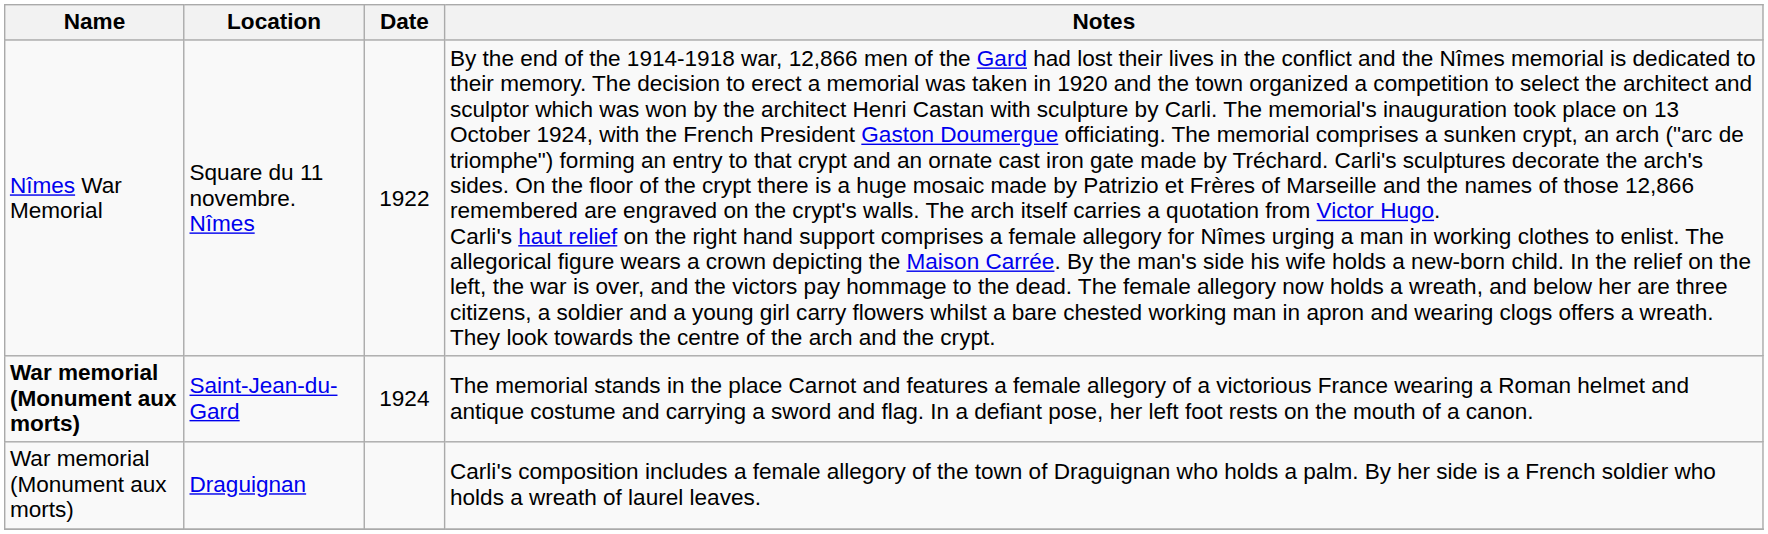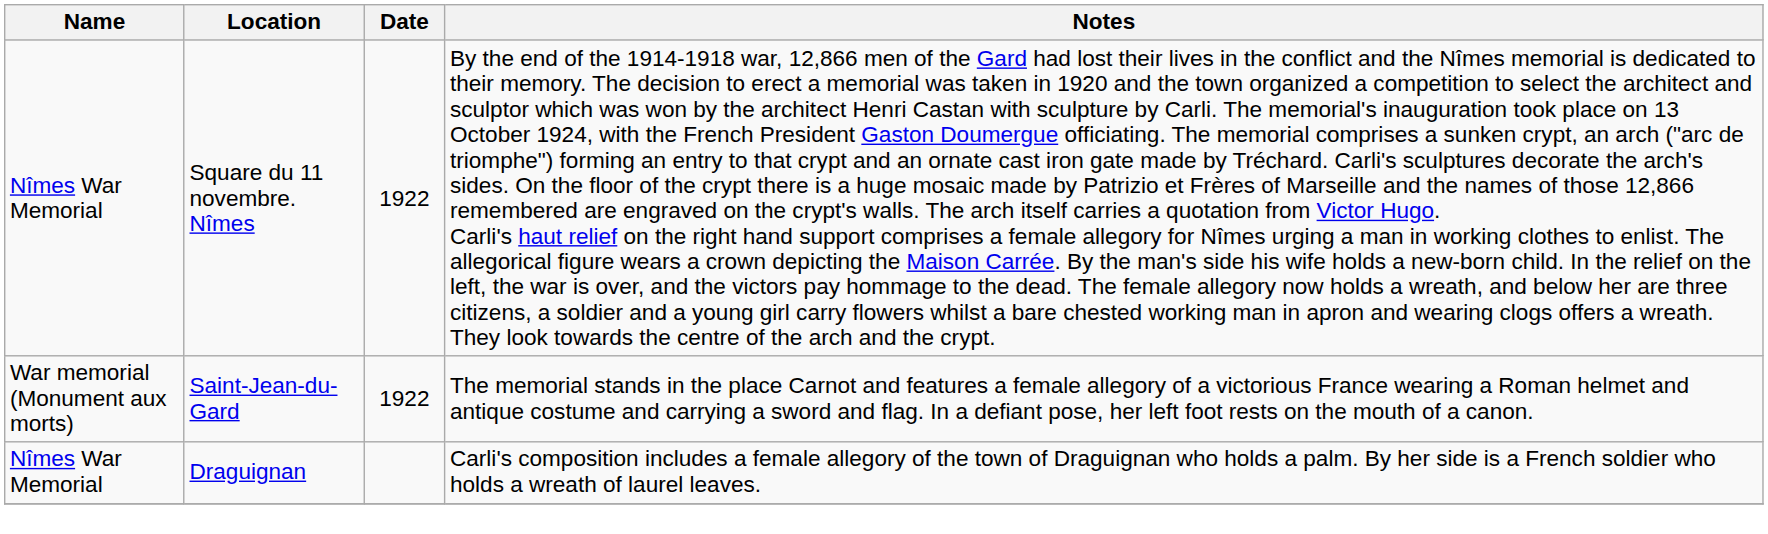(93, 398) bold -> (88, 398) normal
(404, 398) 1924 -> (404, 398) 1922
(88, 485) War memorial (Monument aux morts) -> (66, 472) Nîmes War Memorial
